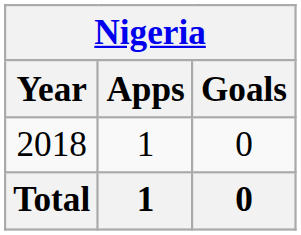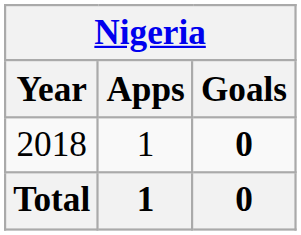(244, 144) normal -> (244, 144) bold
